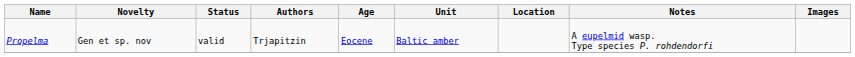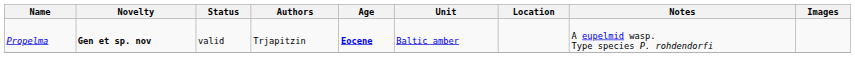(115, 41) normal -> (115, 41) bold
(357, 41) normal -> (357, 41) bold
